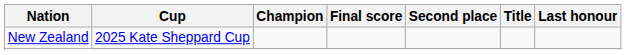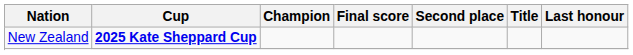(172, 38) normal -> (176, 38) bold
